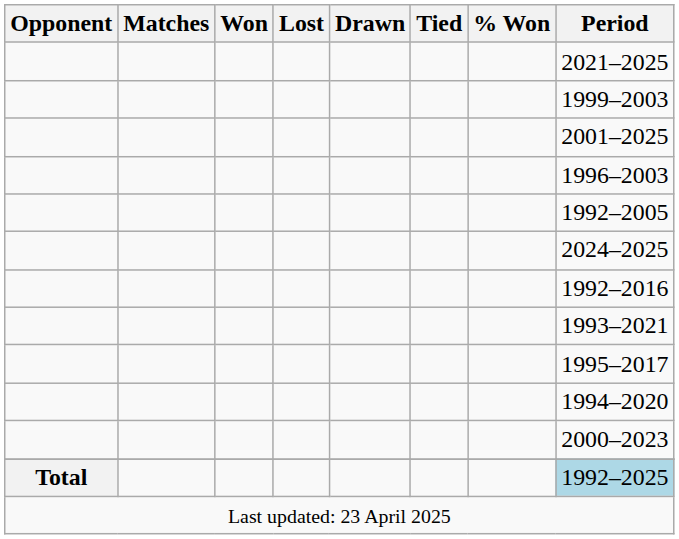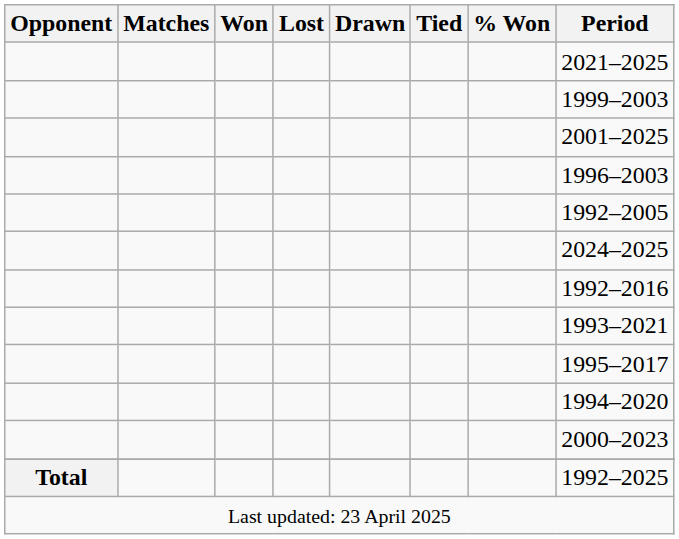(615, 477) lightblue background -> (615, 477) no background
